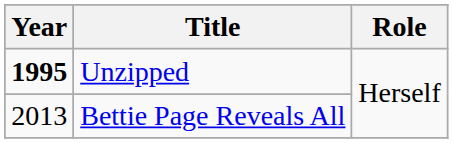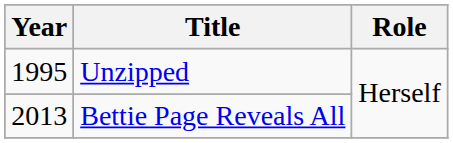(39, 71) bold -> (39, 71) normal
